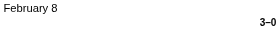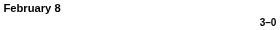(30, 8) normal -> (32, 8) bold
